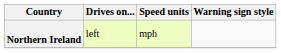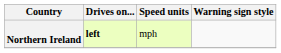(93, 34) normal -> (93, 34) bold
